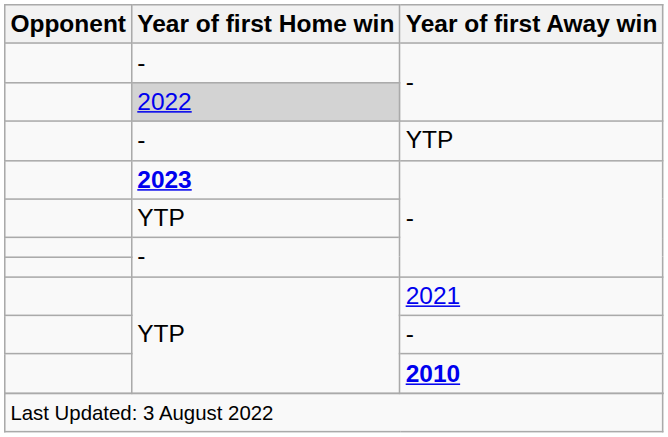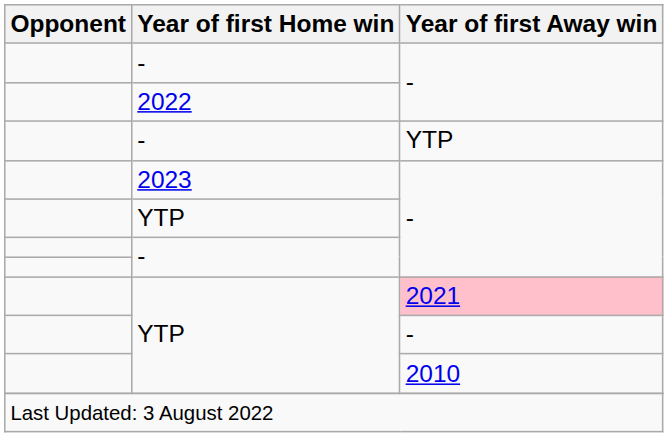(165, 101) lightgrey background -> (165, 101) no background
(165, 179) bold -> (165, 179) normal
(433, 295) no background -> (433, 295) pink background
(433, 373) bold -> (433, 373) normal
